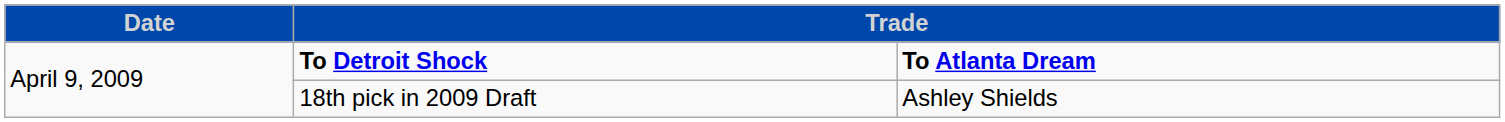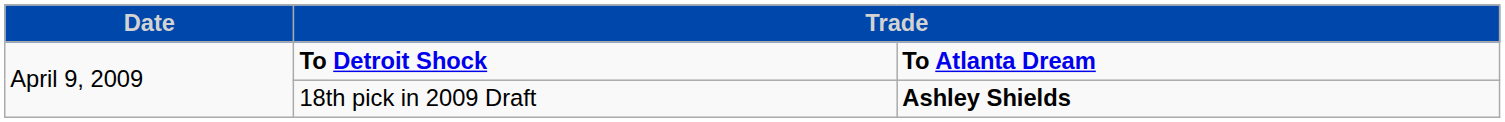(980, 98) normal -> (987, 98) bold
